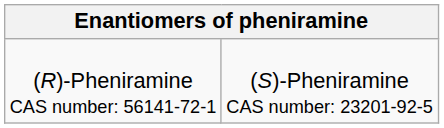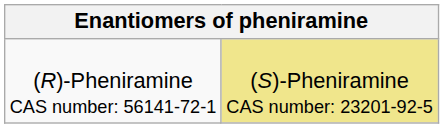(330, 92) no background -> (330, 92) khaki background
